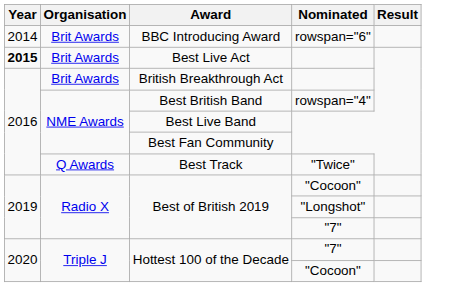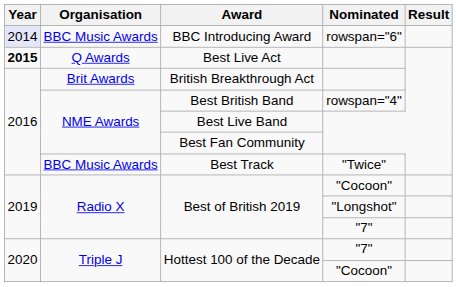(22, 36) no background -> (22, 36) lavender background
(85, 36) Brit Awards -> (101, 36) BBC Music Awards
(85, 57) Brit Awards -> (101, 57) Q Awards
(85, 164) Q Awards -> (101, 164) BBC Music Awards
